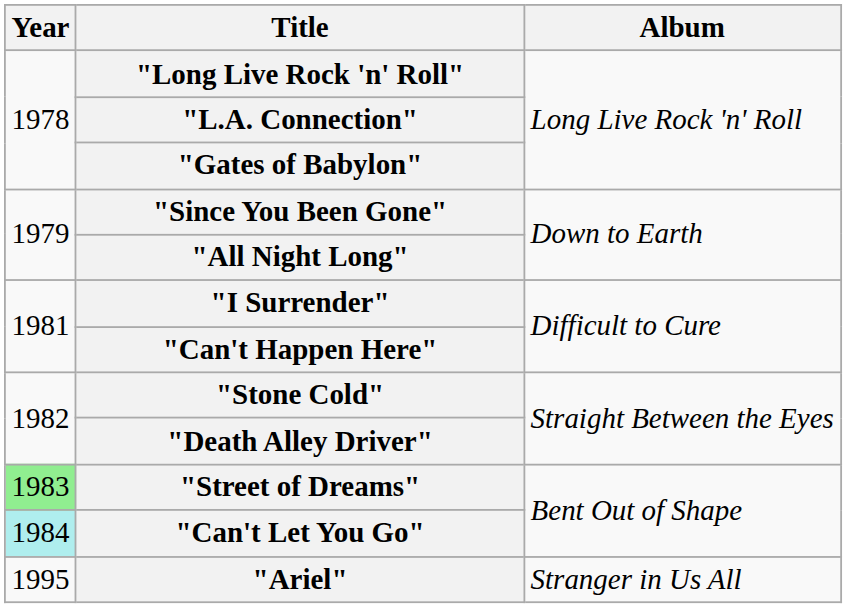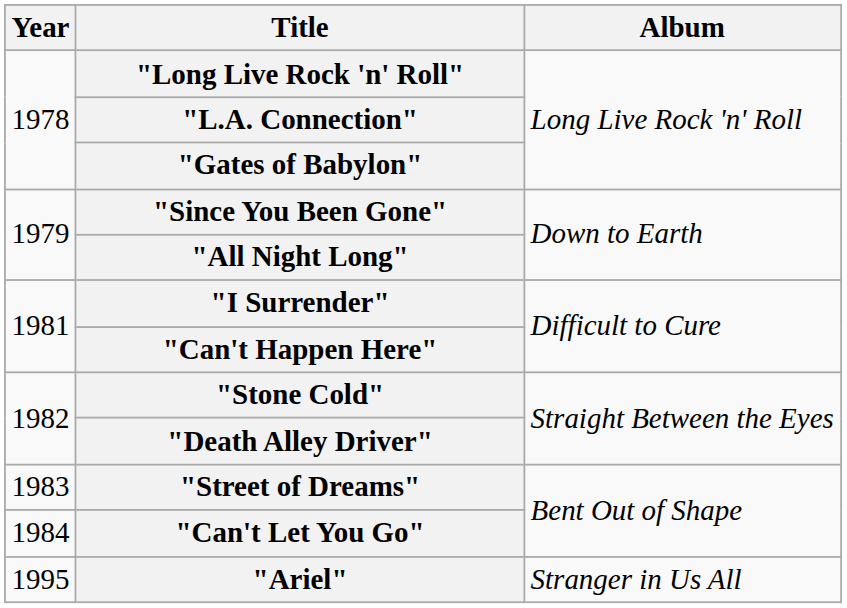(41, 486) lightgreen background -> (41, 486) no background
(41, 532) paleturquoise background -> (41, 532) no background
